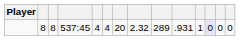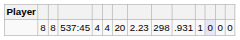(139, 27) 2.32 -> (139, 27) 2.23
(161, 27) 289 -> (161, 27) 298
